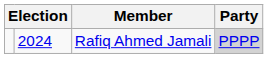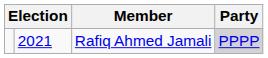(35, 41) 2024 -> (35, 41) 2021
